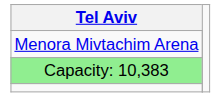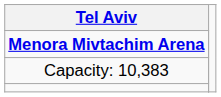(106, 44) normal -> (106, 44) bold
(106, 70) lightgreen background -> (106, 70) no background
